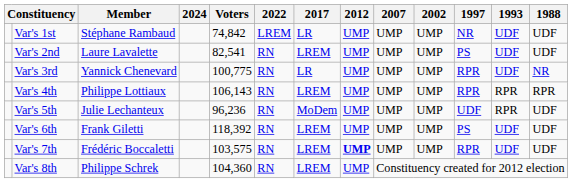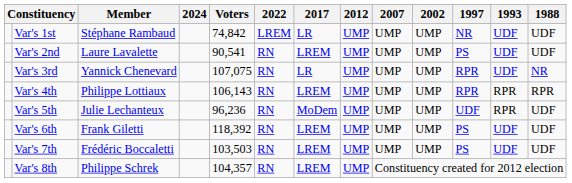(229, 52) 82,541 -> (229, 52) 90,541
(232, 71) 100,775 -> (232, 71) 107,075
(232, 149) 103,575 -> (232, 149) 103,503
(357, 149) bold -> (356, 149) normal
(468, 149) RPR -> (462, 149) PS
(232, 168) 104,360 -> (232, 168) 104,357
